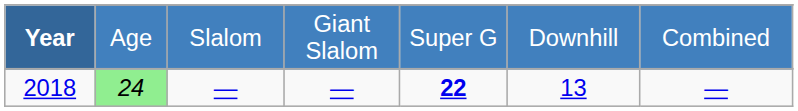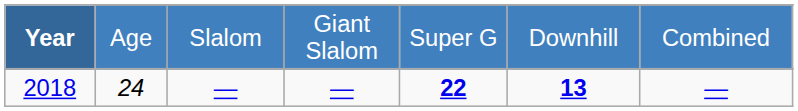(131, 88) lightgreen background -> (131, 88) no background
(573, 88) normal -> (573, 88) bold
